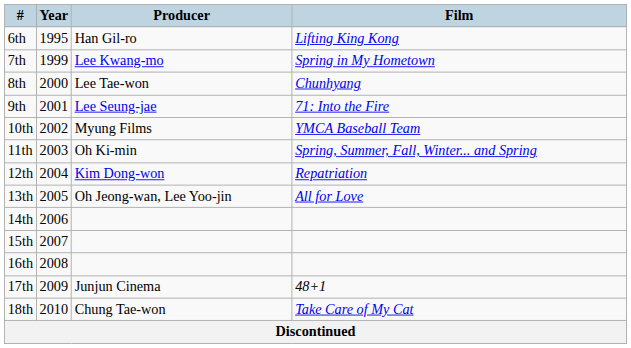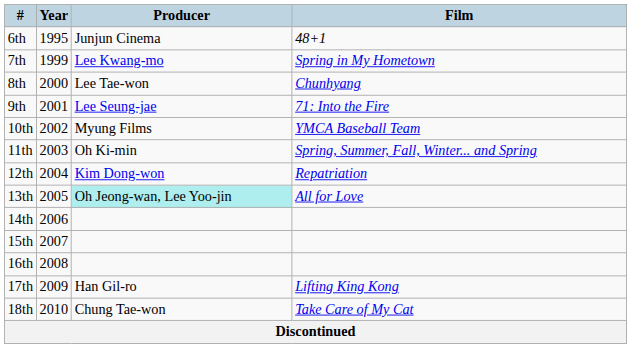(106, 38) Han Gil-ro -> (118, 38) Junjun Cinema
(347, 38) Lifting King Kong -> (311, 38) 48+1
(153, 196) no background -> (153, 196) paleturquoise background
(118, 286) Junjun Cinema -> (106, 286) Han Gil-ro
(311, 286) 48+1 -> (347, 286) Lifting King Kong
